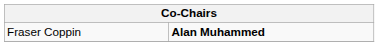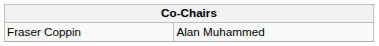(218, 32) bold -> (221, 32) normal
